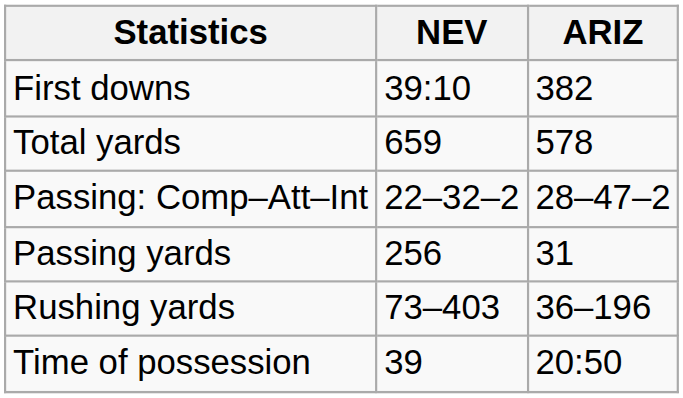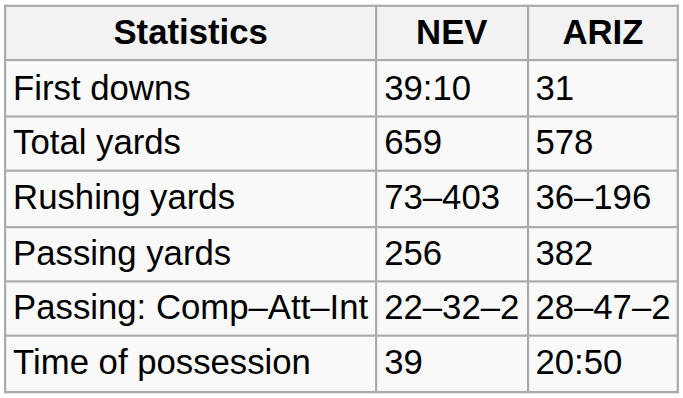(564, 87) 382 -> (555, 87) 31
rows swapped: (124, 308) <-> (191, 197)
(555, 253) 31 -> (564, 253) 382
